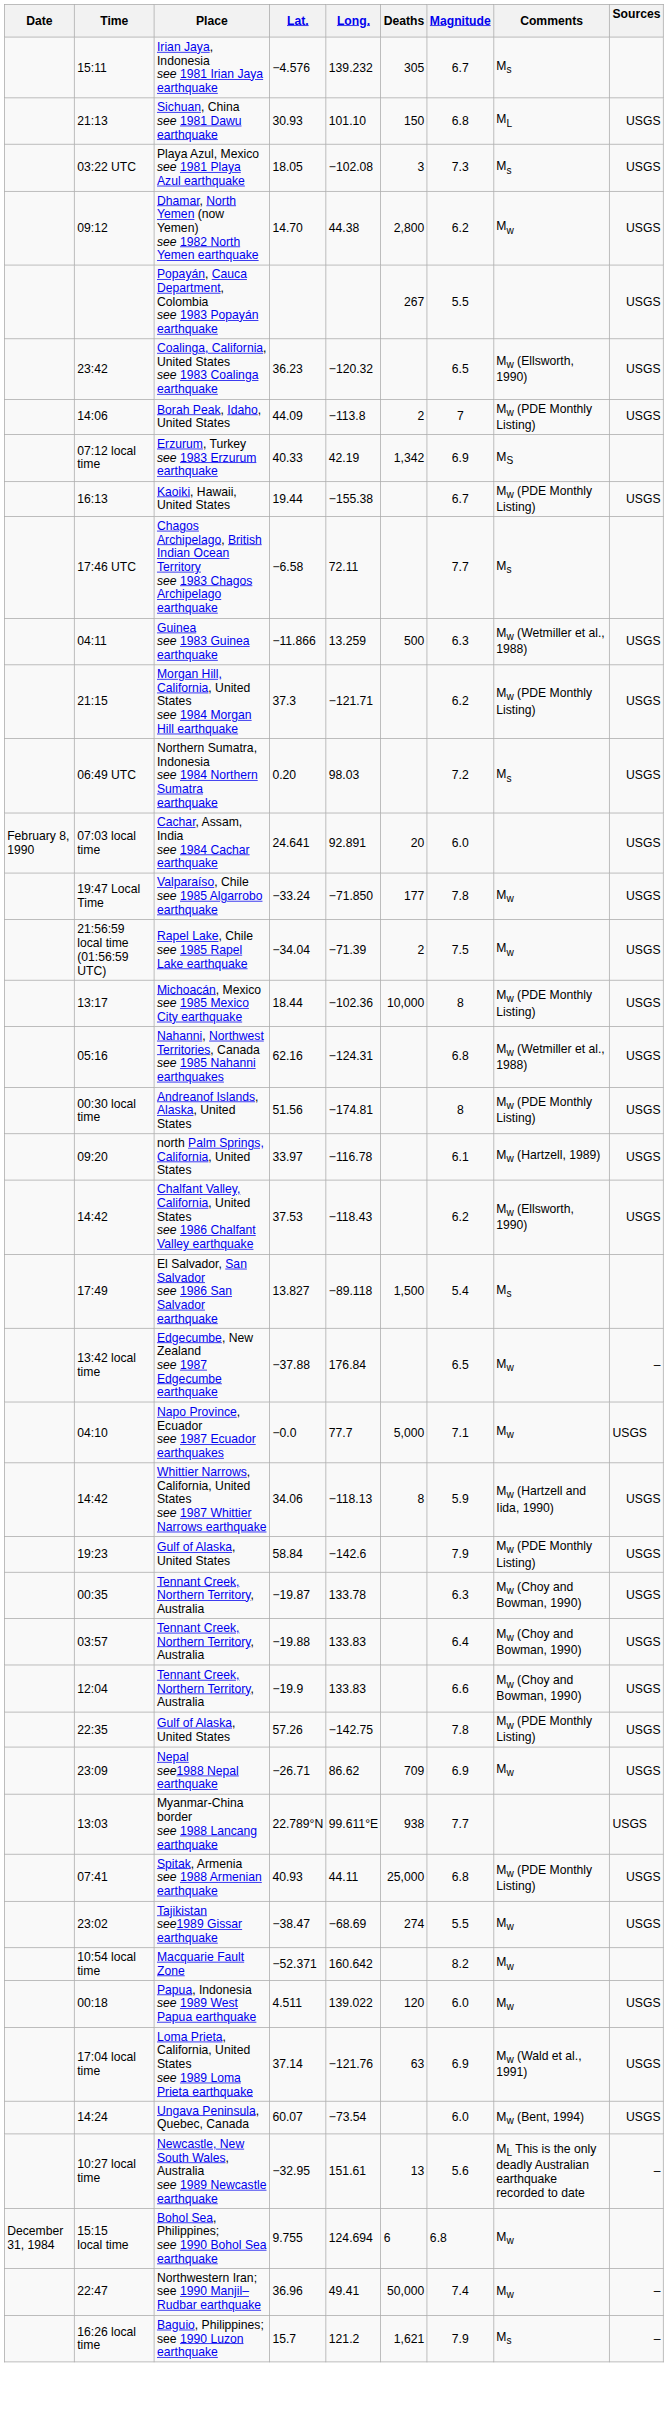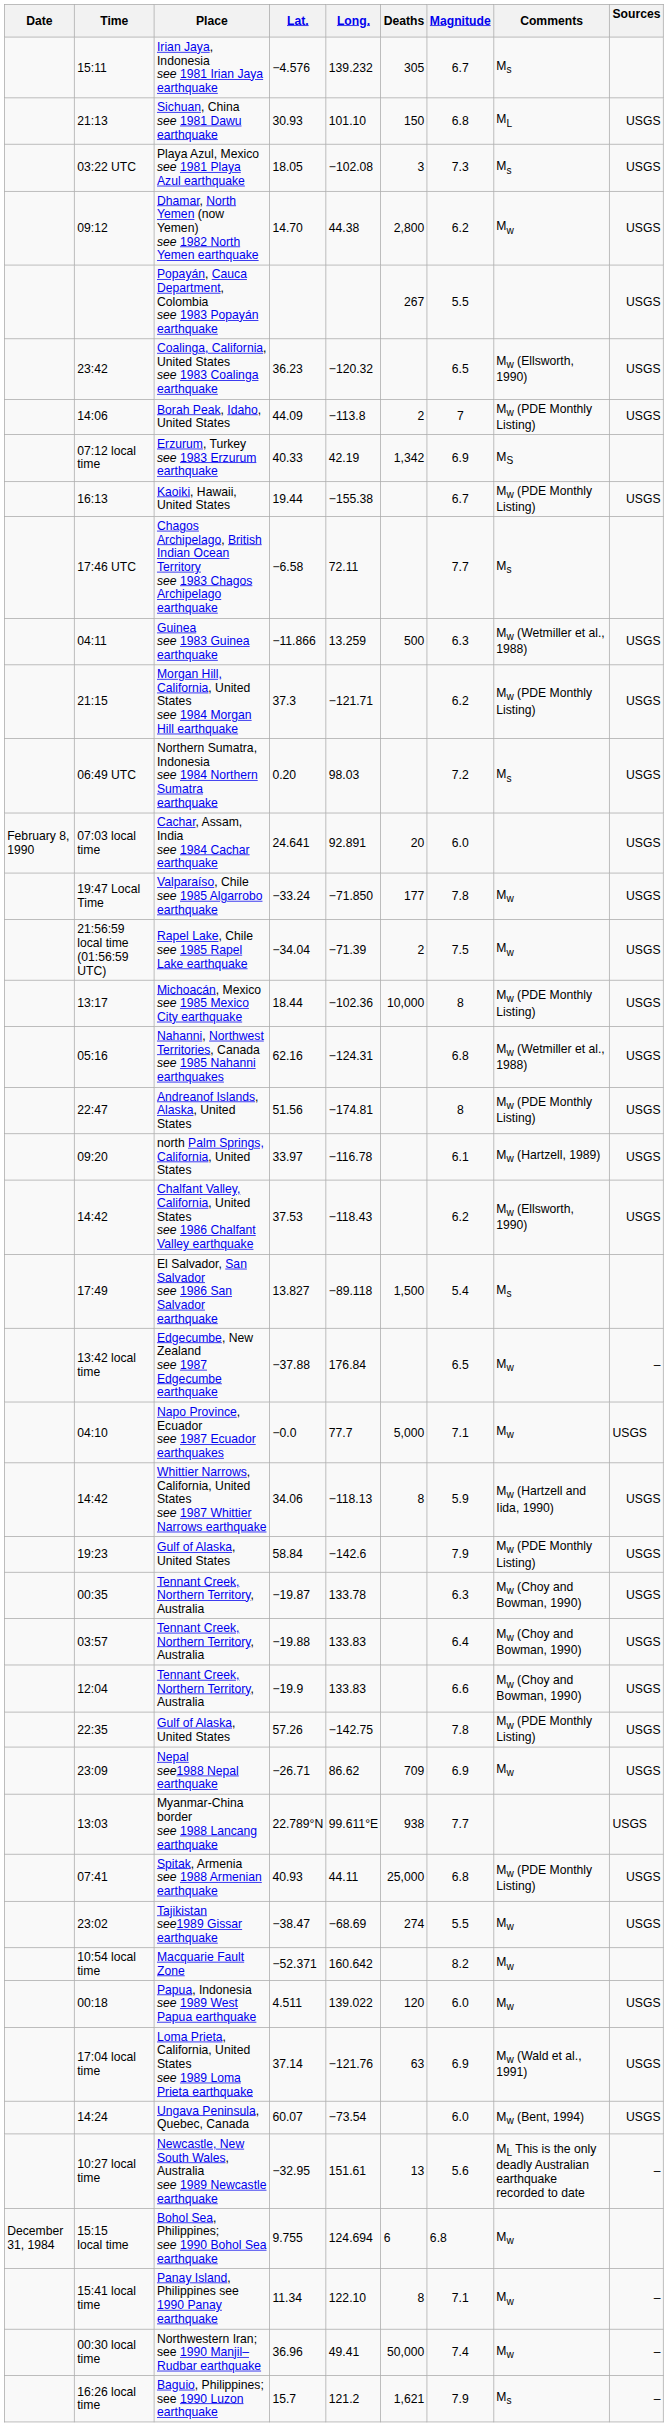(107, 1110) 00:30 local time -> (92, 1110) 22:47
+ row: (198, 2298)
(92, 2291) 22:47 -> (107, 2352) 00:30 local time
